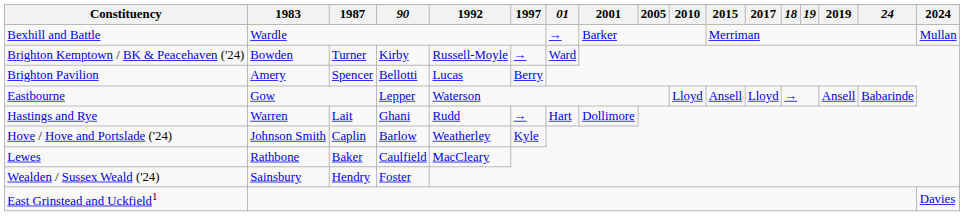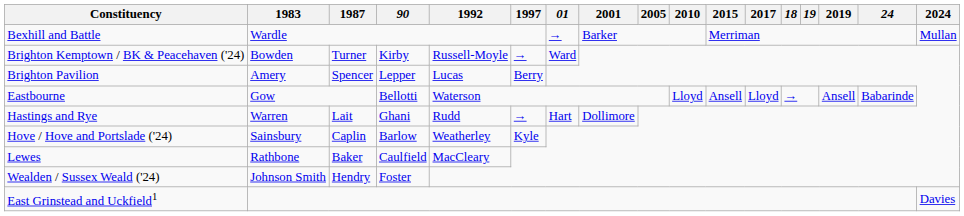(398, 75) Bellotti -> (397, 75) Lepper
(397, 95) Lepper -> (398, 95) Bellotti
(288, 136) Johnson Smith -> (276, 136) Sainsbury
(276, 177) Sainsbury -> (288, 177) Johnson Smith
